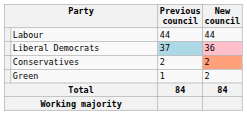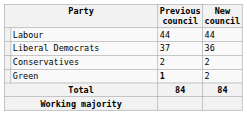(165, 49) lightblue background -> (165, 49) no background
(210, 49) pink background -> (210, 49) no background
(207, 62) lightsalmon background -> (207, 62) no background
(162, 76) normal -> (162, 76) bold
